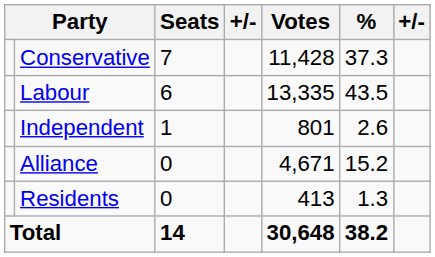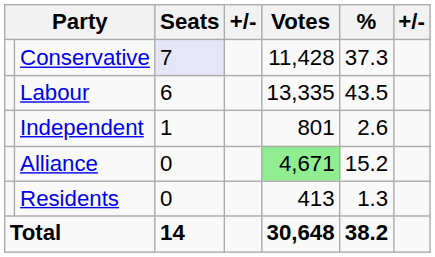(166, 57) no background -> (166, 57) lavender background
(307, 163) no background -> (307, 163) lightgreen background
